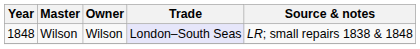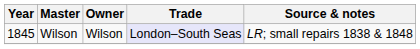(21, 33) 1848 -> (21, 33) 1845
